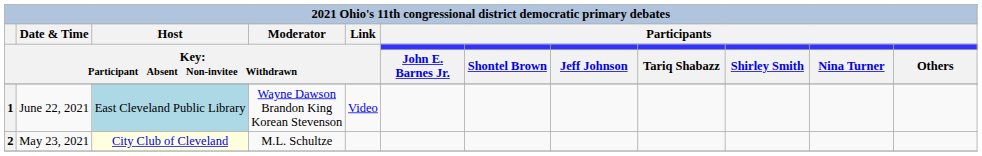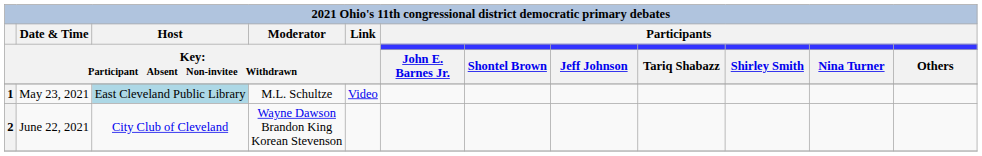(54, 107) June 22, 2021 -> (54, 93) May 23, 2021
(297, 107) Wayne Dawson Brandon King Korean Stevenson -> (297, 93) M.L. Schultze
(54, 141) May 23, 2021 -> (54, 127) June 22, 2021
(170, 141) lightyellow background -> (170, 127) no background
(297, 141) M.L. Schultze -> (297, 127) Wayne Dawson Brandon King Korean Stevenson
